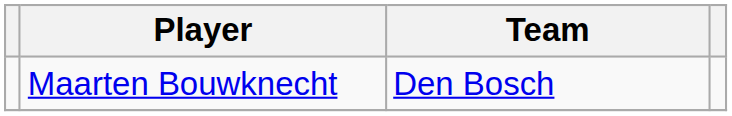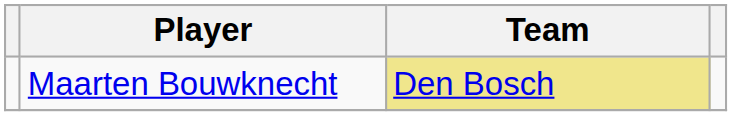(474, 82) no background -> (474, 82) khaki background
